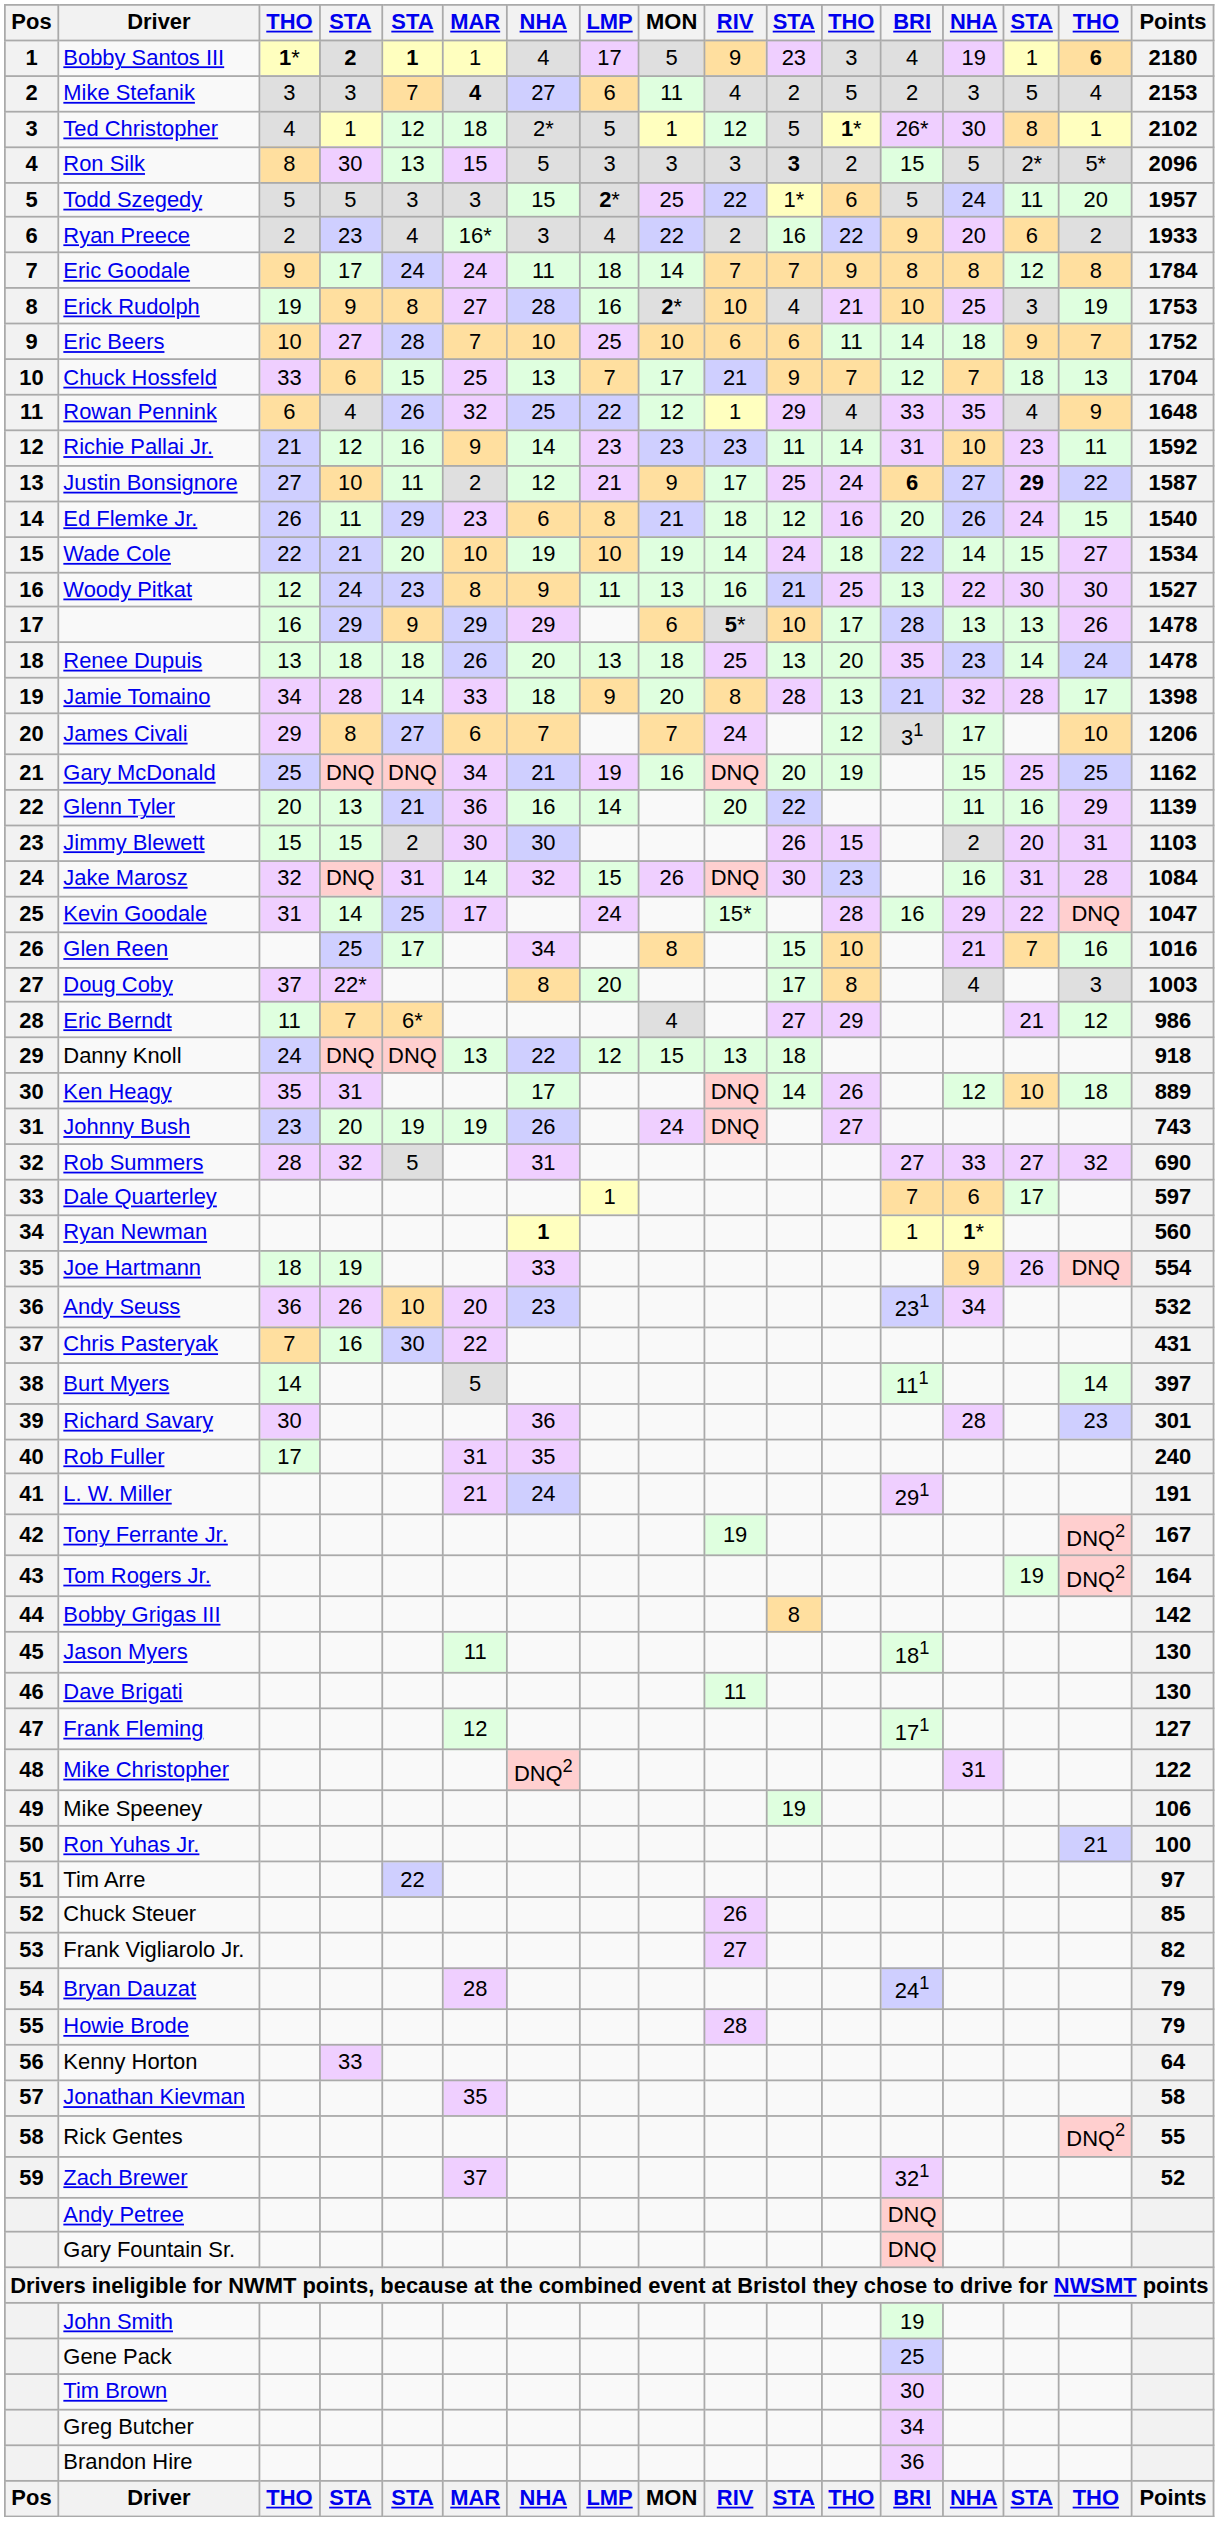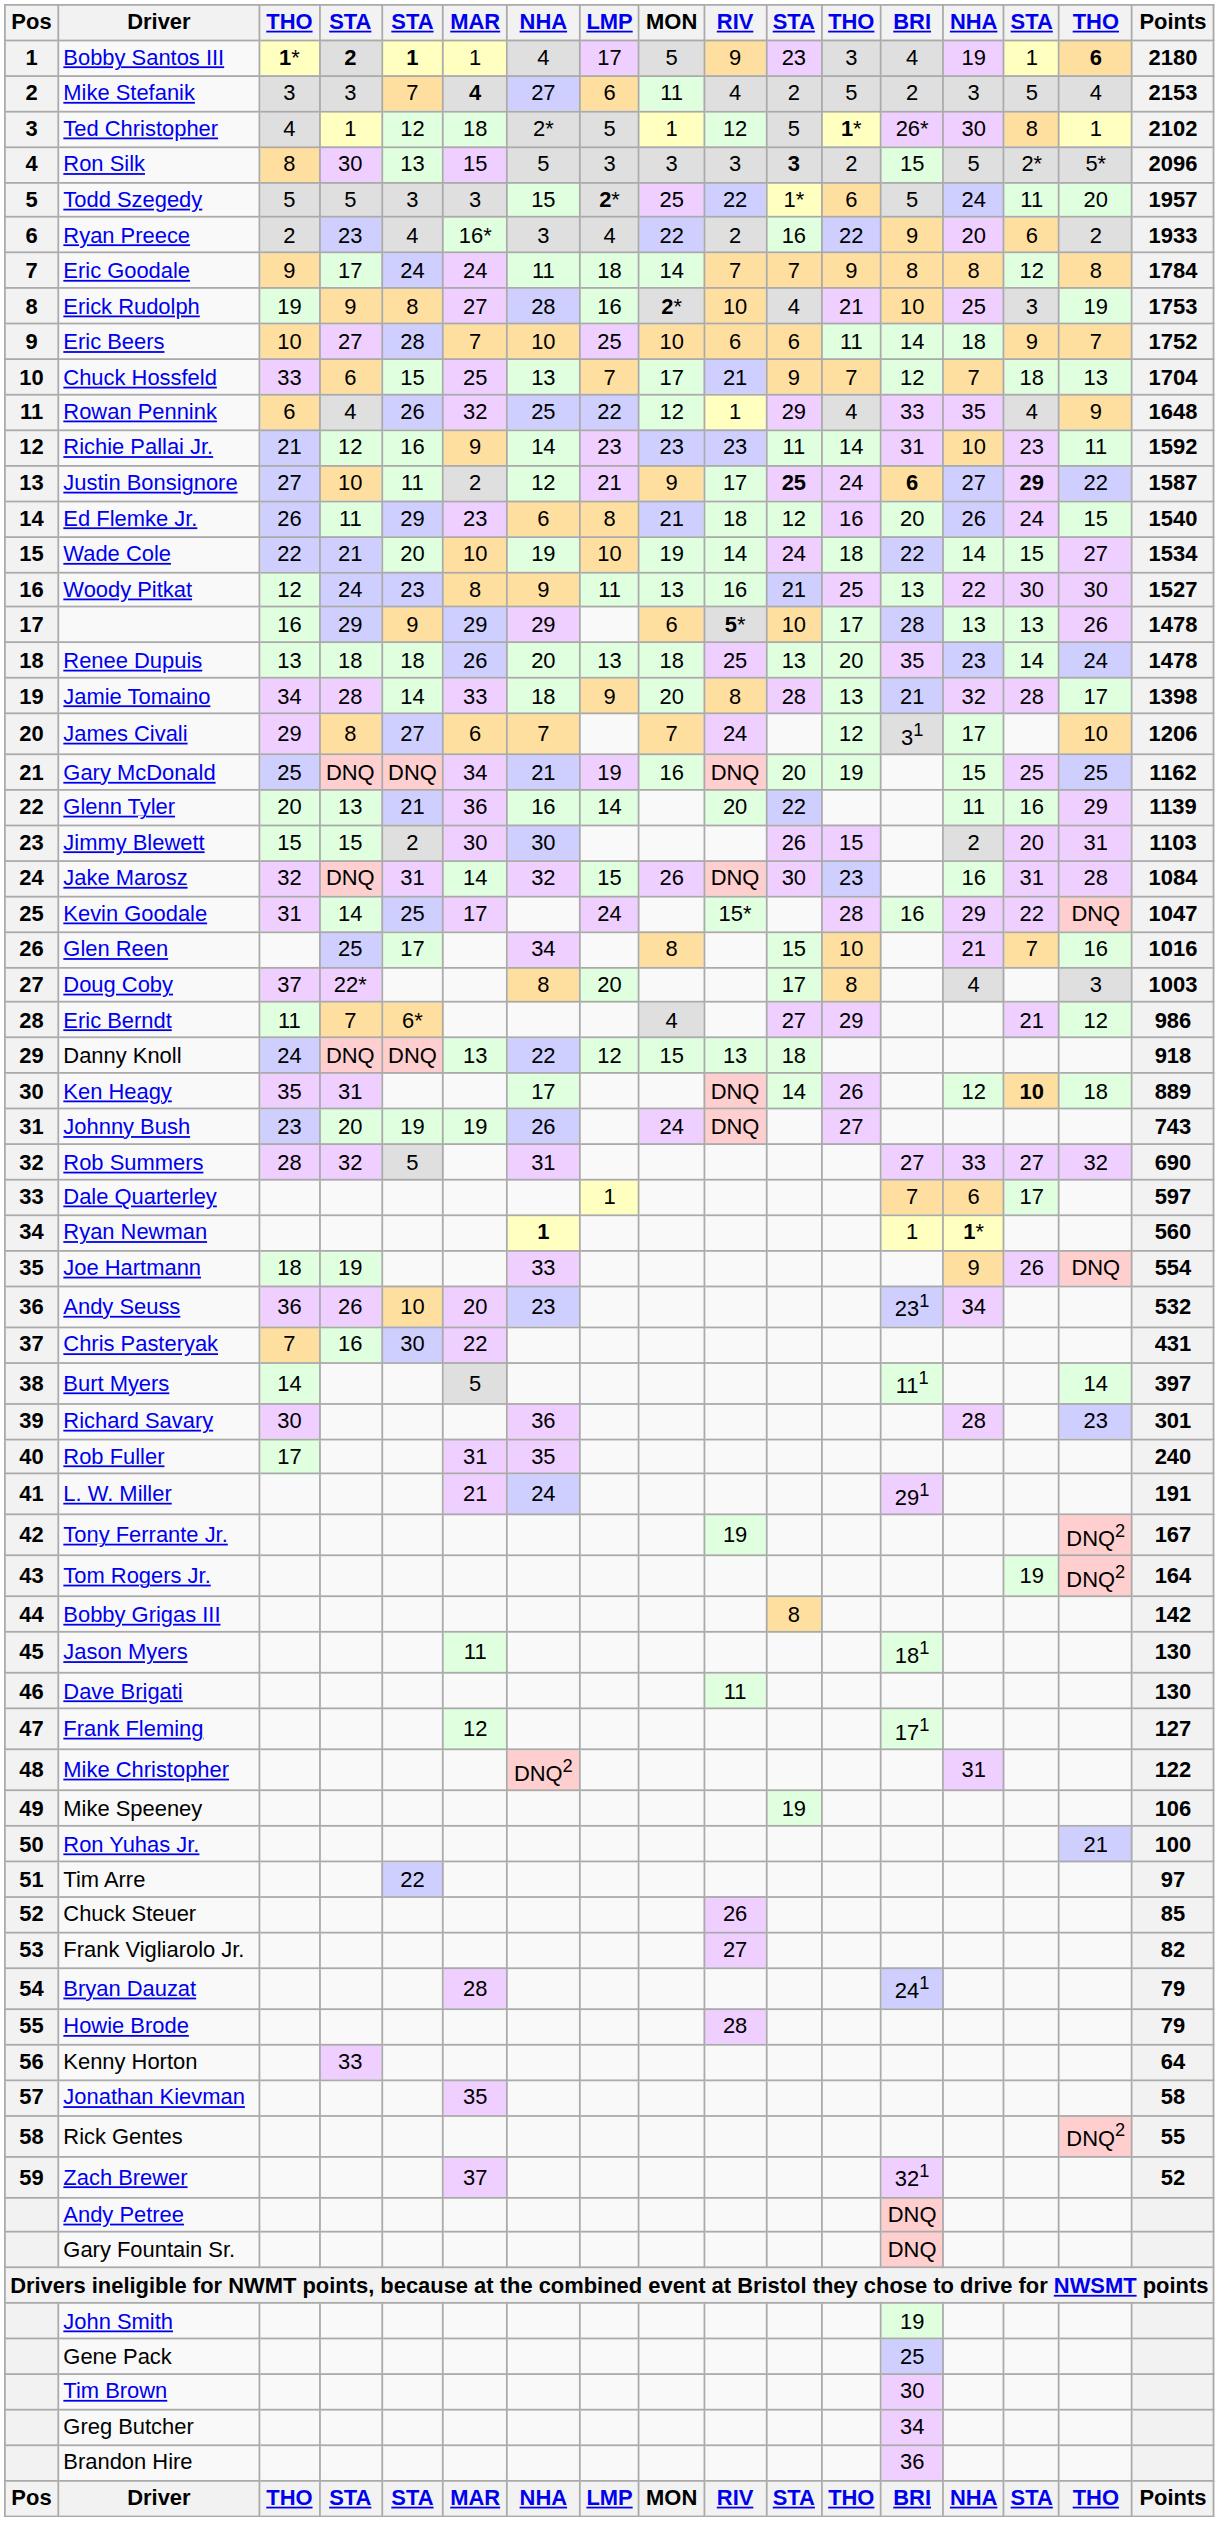(794, 484) normal -> (794, 484) bold
(1032, 1091) normal -> (1032, 1091) bold
